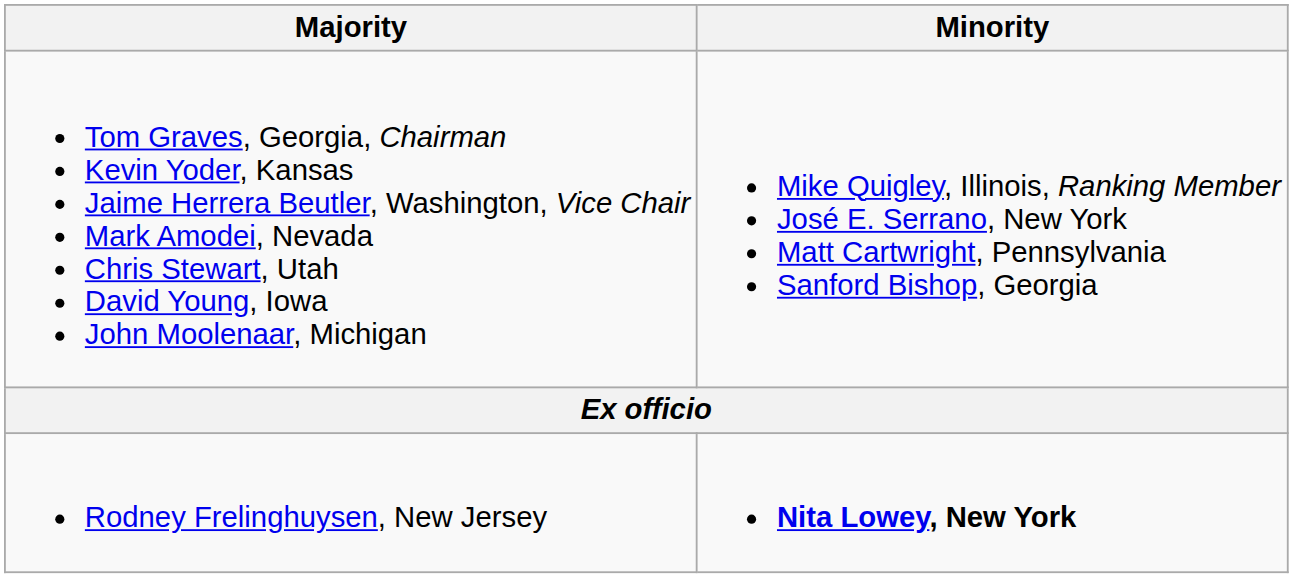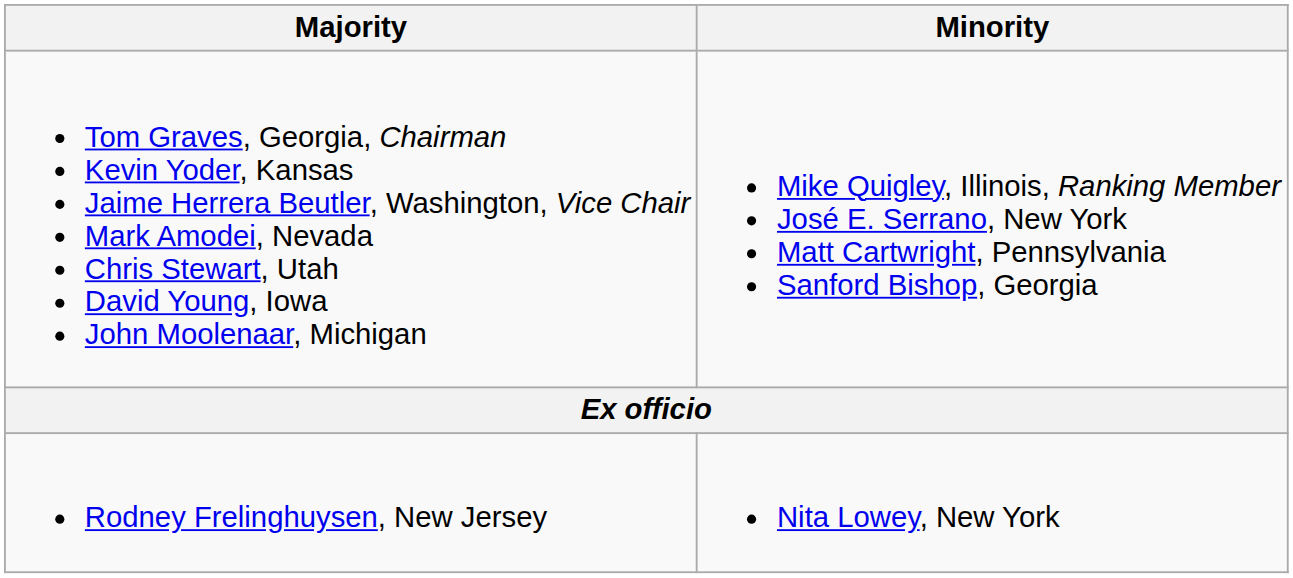(992, 519) bold -> (992, 519) normal
